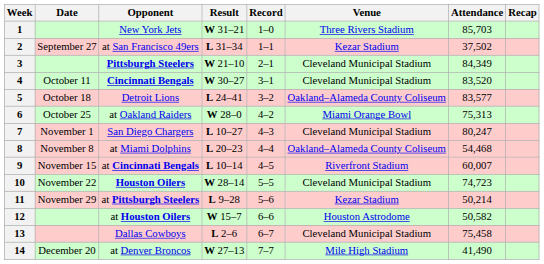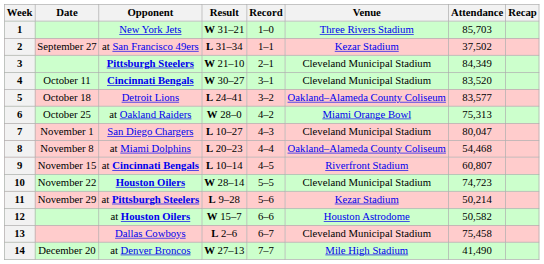(477, 132) 80,247 -> (477, 132) 80,047
(477, 166) 60,007 -> (477, 166) 60,807
